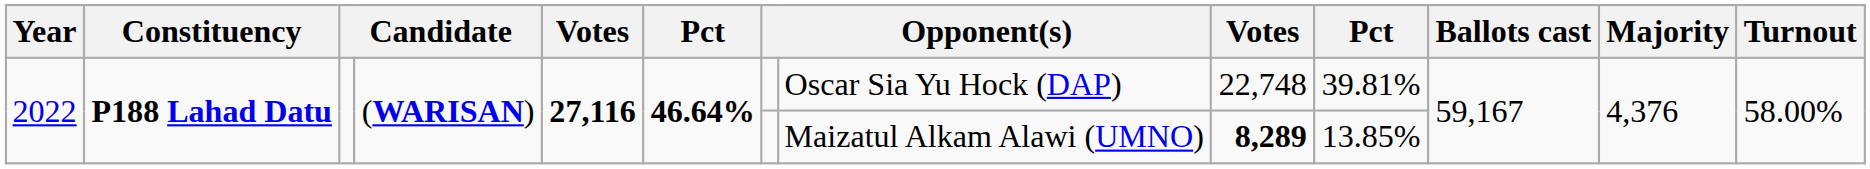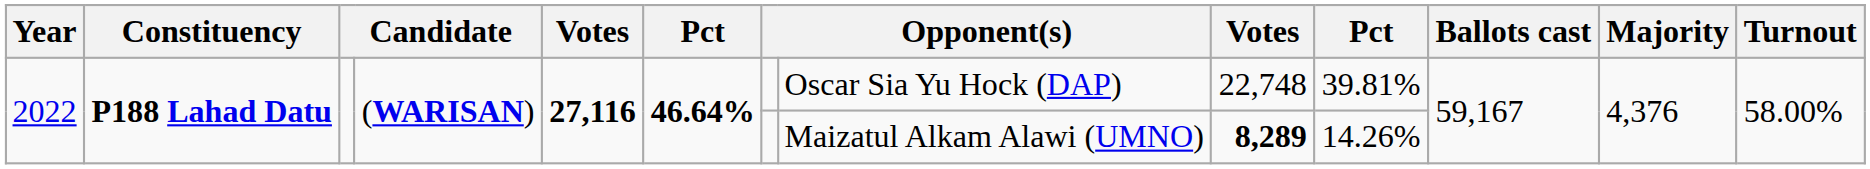(1371, 136) 13.85% -> (1371, 136) 14.26%
